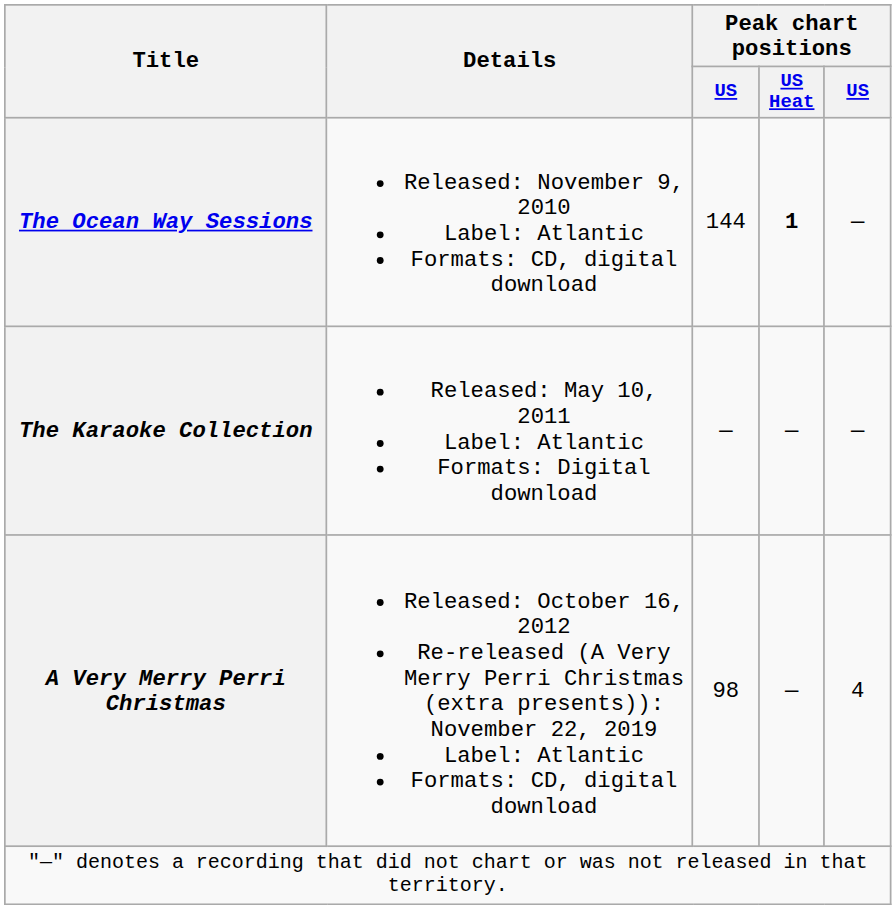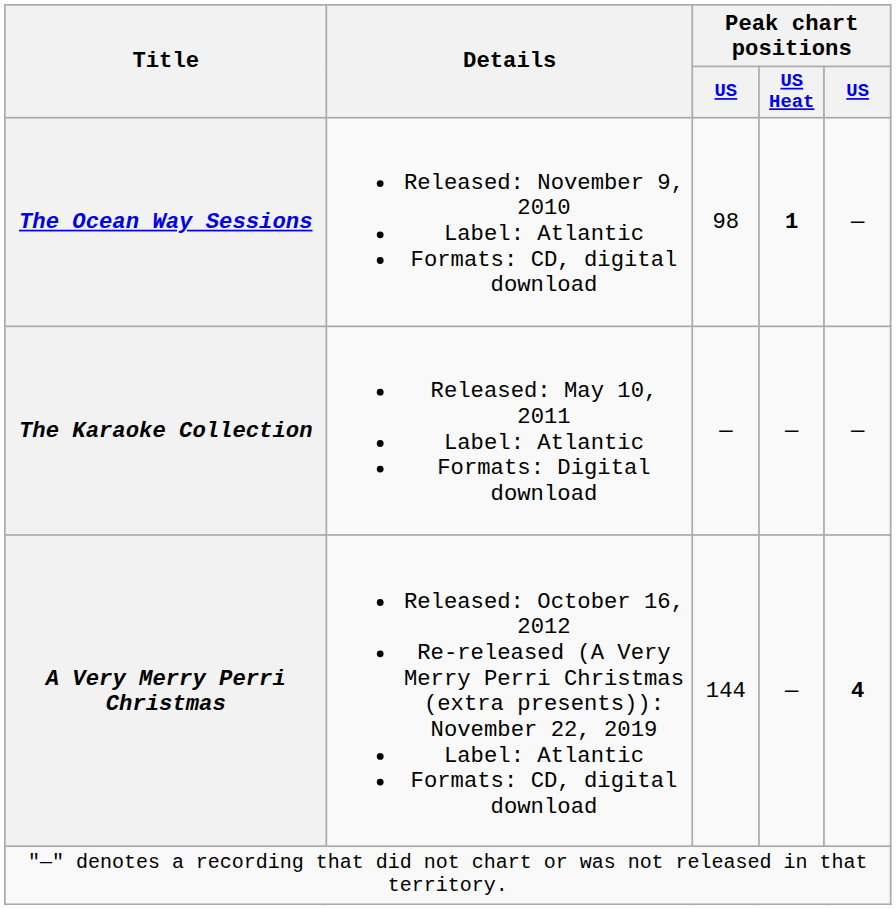(726, 221) 144 -> (726, 221) 98
(726, 691) 98 -> (726, 691) 144
(858, 691) normal -> (858, 691) bold
